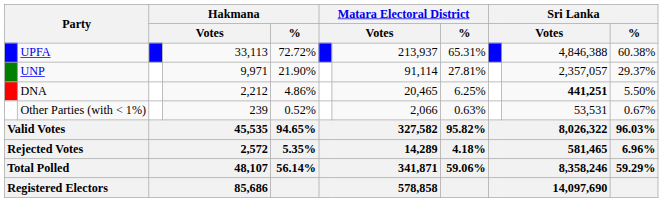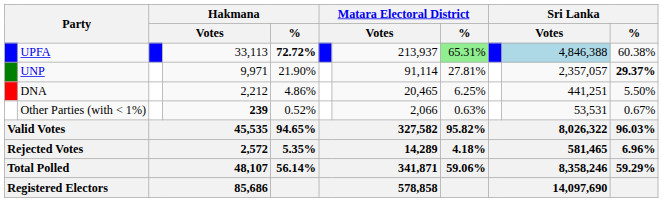(297, 52) normal -> (296, 52) bold
(467, 52) no background -> (467, 52) lightgreen background
(583, 52) no background -> (583, 52) lightblue background
(637, 71) normal -> (636, 71) bold
(588, 91) bold -> (588, 91) normal
(259, 110) normal -> (259, 110) bold
